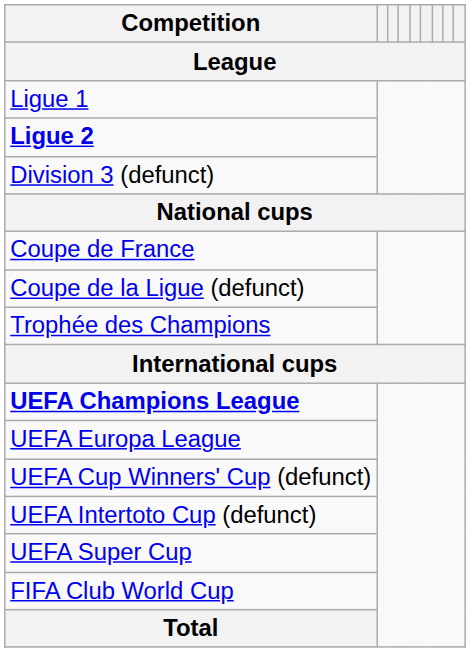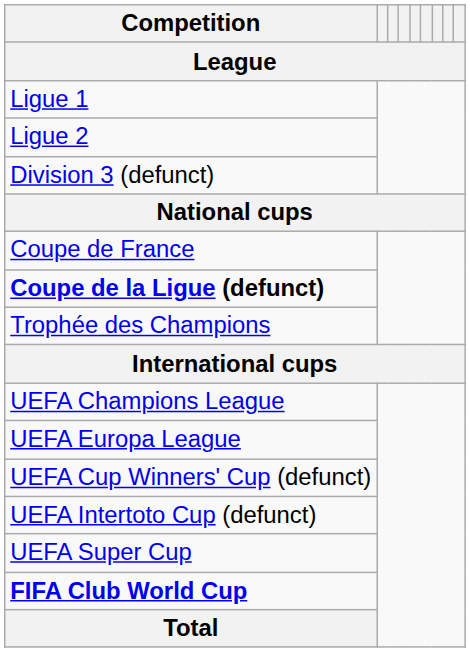(52, 136) bold -> (49, 136) normal
(157, 288) normal -> (167, 288) bold
(155, 401) bold -> (147, 401) normal
(122, 590) normal -> (129, 590) bold
